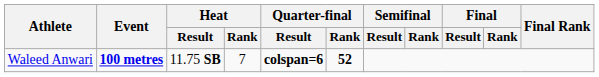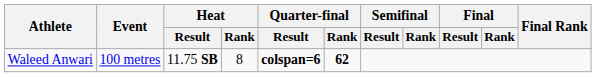(131, 60) bold -> (130, 60) normal
(242, 60) 7 -> (239, 60) 8
(345, 60) 52 -> (342, 60) 62
